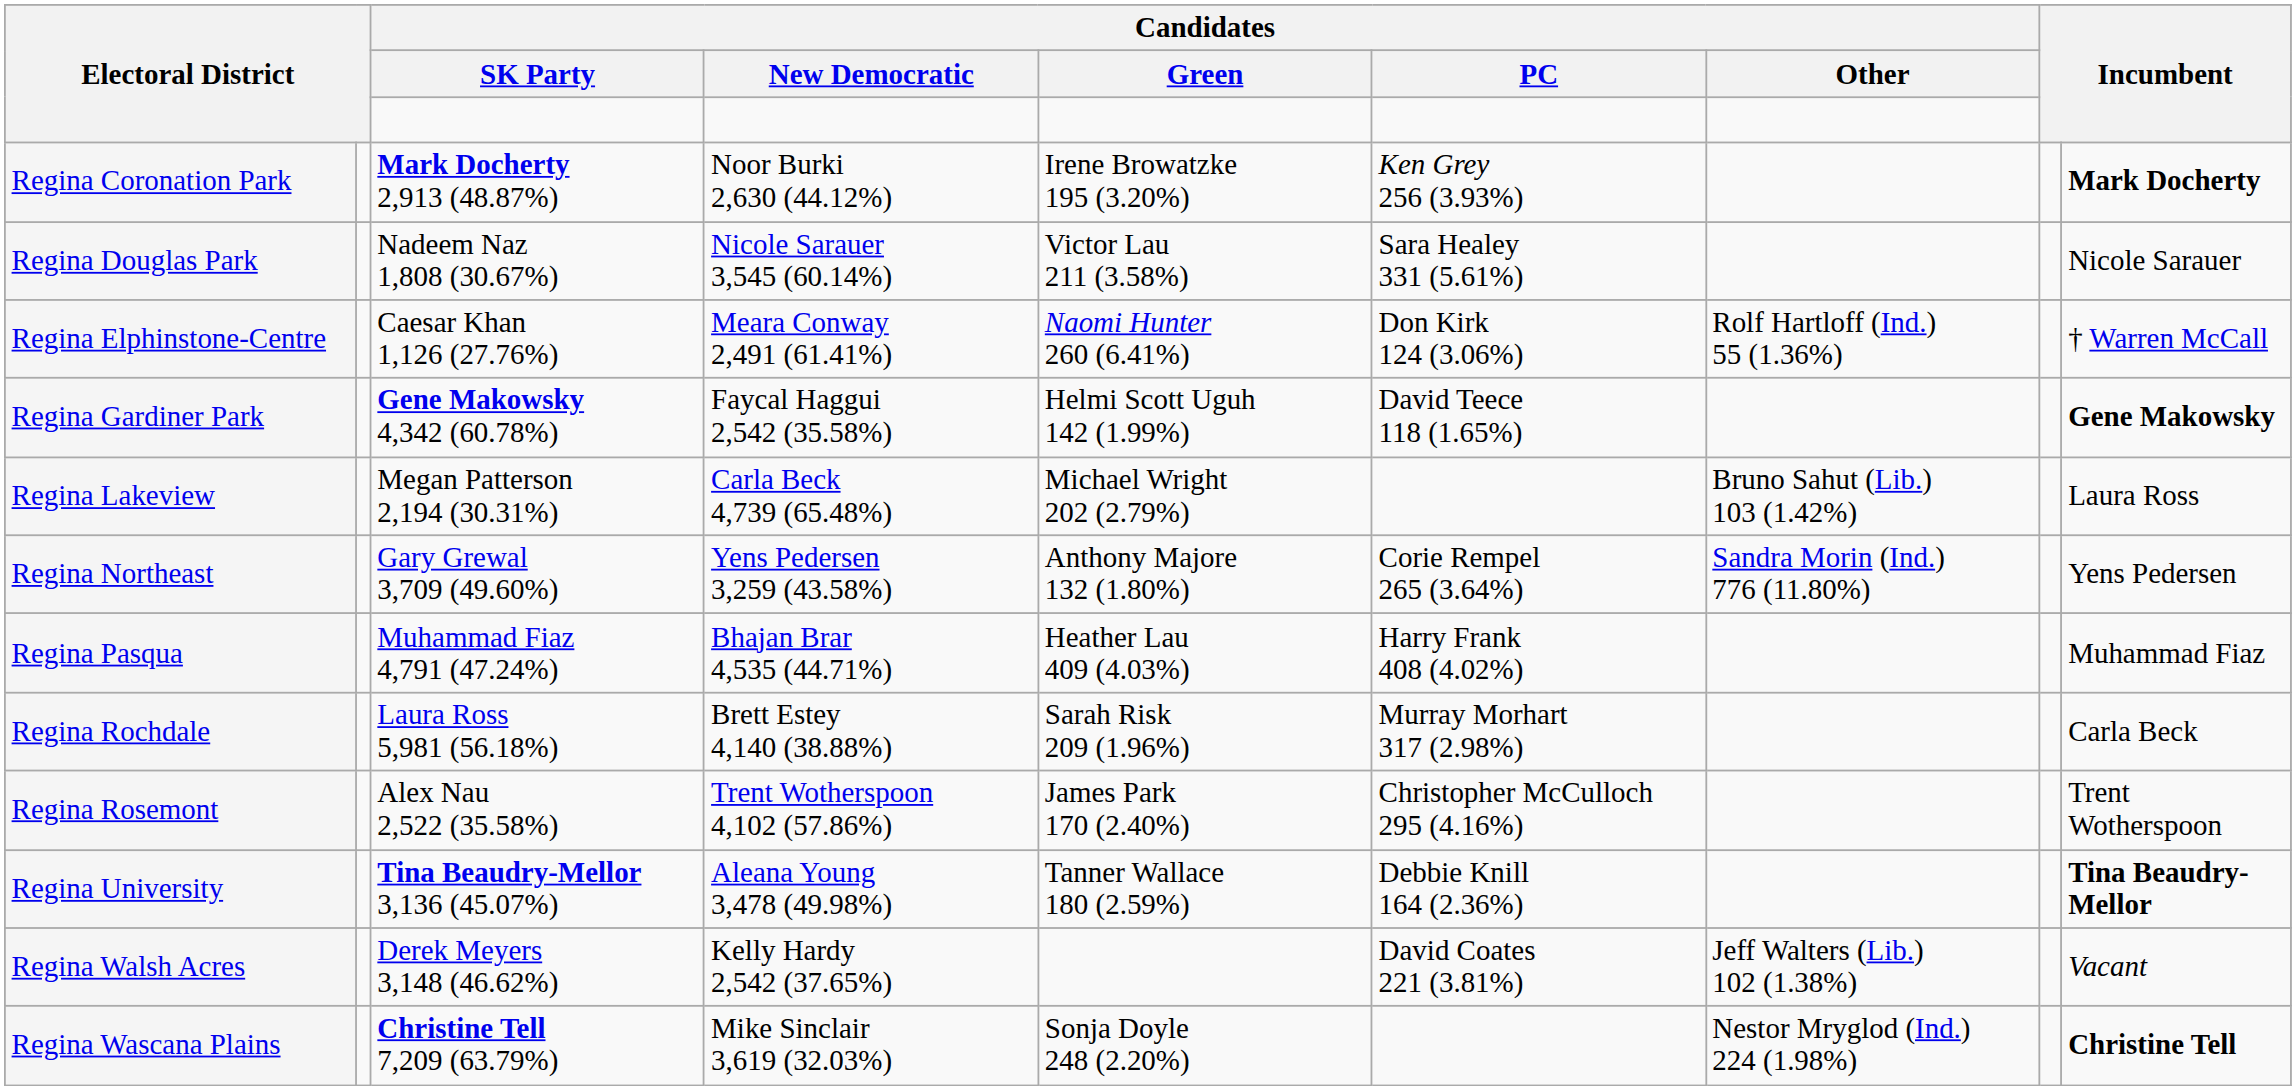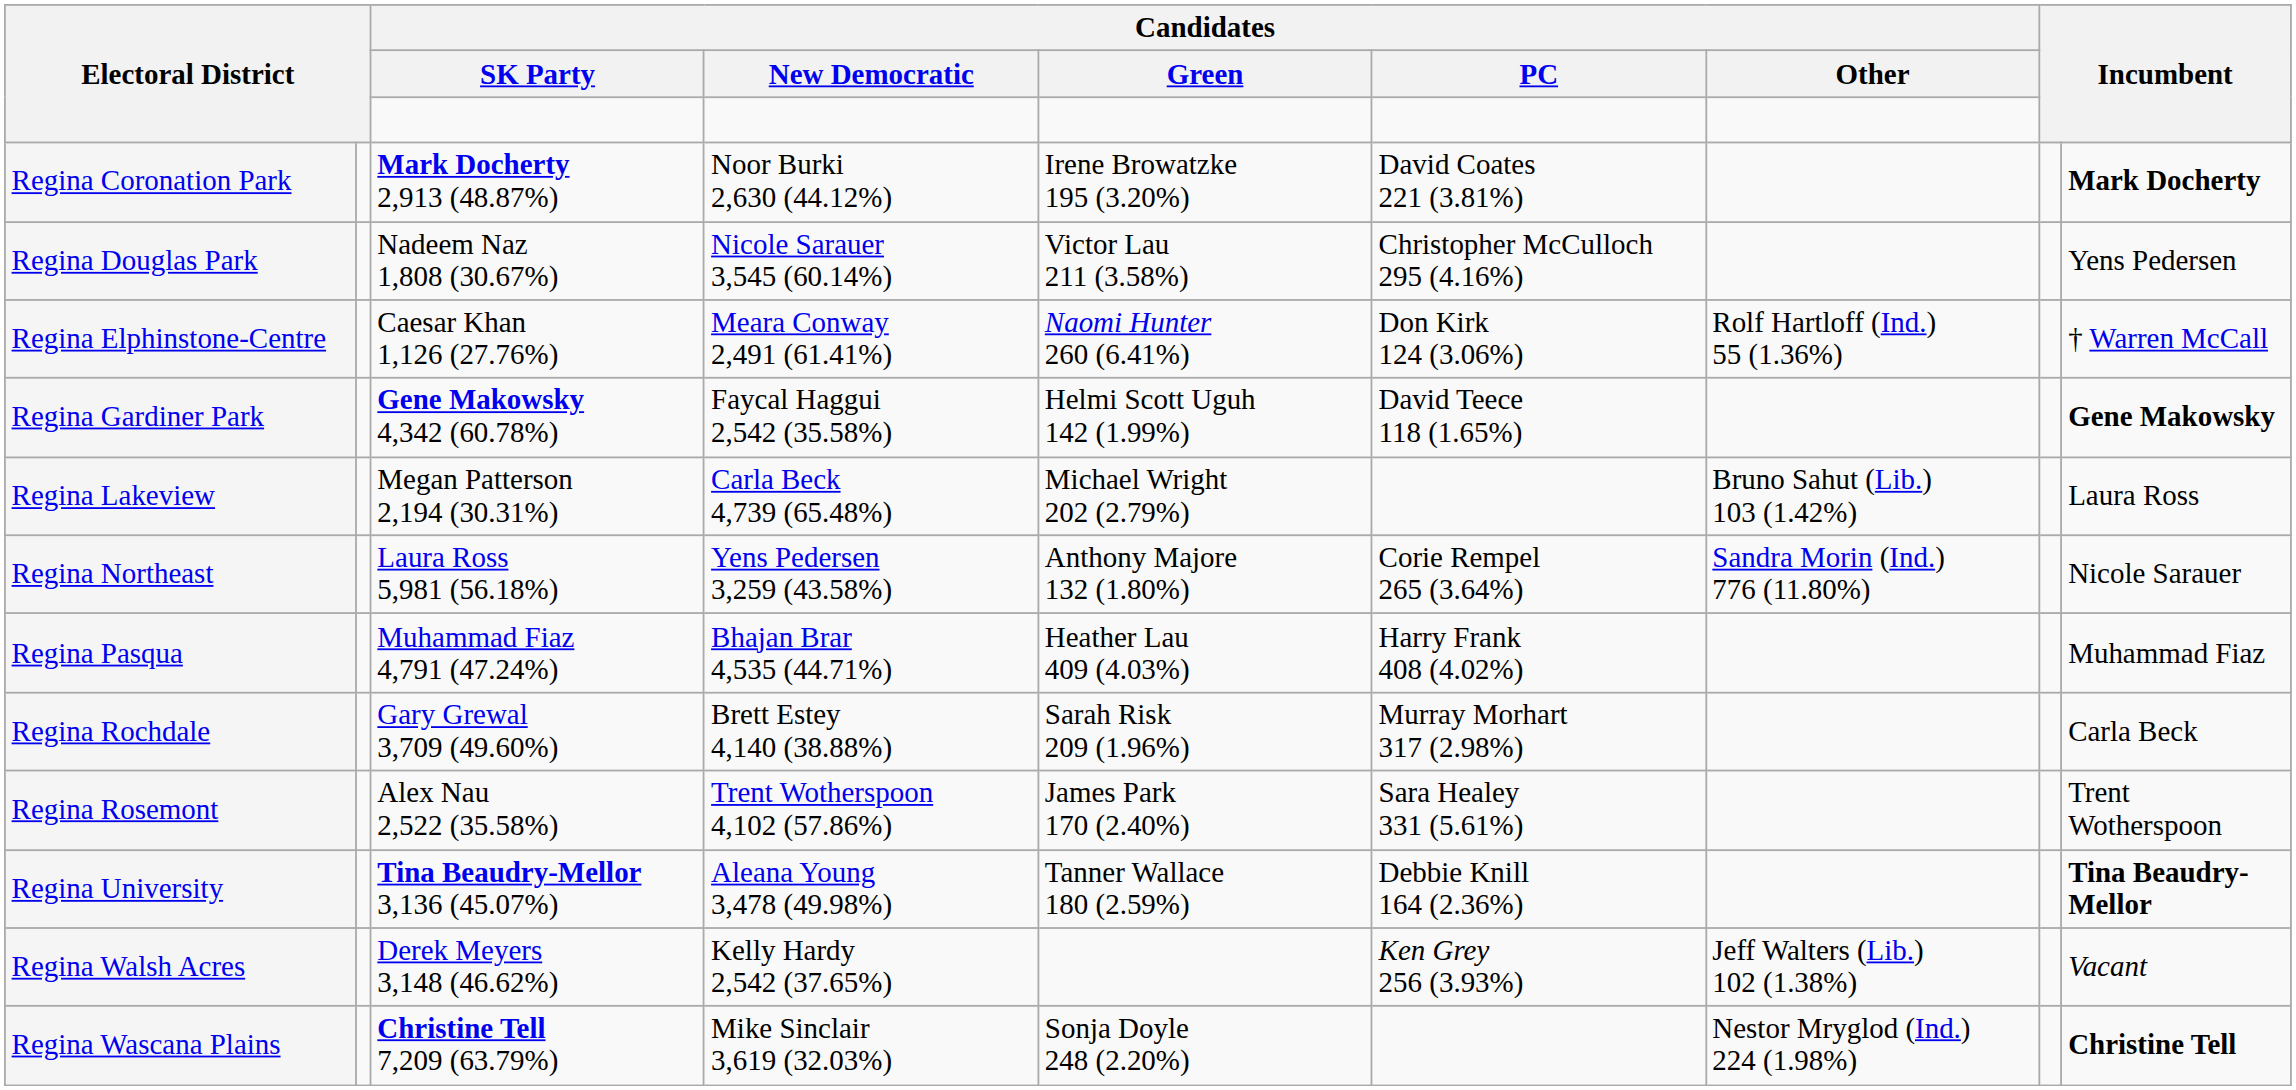(1451, 181) Ken Grey 256 (3.93%) -> (1457, 181) David Coates 221 (3.81%)
(1451, 260) Sara Healey 331 (5.61%) -> (1516, 260) Christopher McCulloch 295 (4.16%)
(2155, 260) Nicole Sarauer -> (2152, 260) Yens Pedersen
(468, 574) Gary Grewal 3,709 (49.60%) -> (468, 574) Laura Ross 5,981 (56.18%)
(2152, 574) Yens Pedersen -> (2155, 574) Nicole Sarauer
(468, 731) Laura Ross 5,981 (56.18%) -> (468, 731) Gary Grewal 3,709 (49.60%)
(1516, 809) Christopher McCulloch 295 (4.16%) -> (1451, 809) Sara Healey 331 (5.61%)
(1457, 966) David Coates 221 (3.81%) -> (1451, 966) Ken Grey 256 (3.93%)
